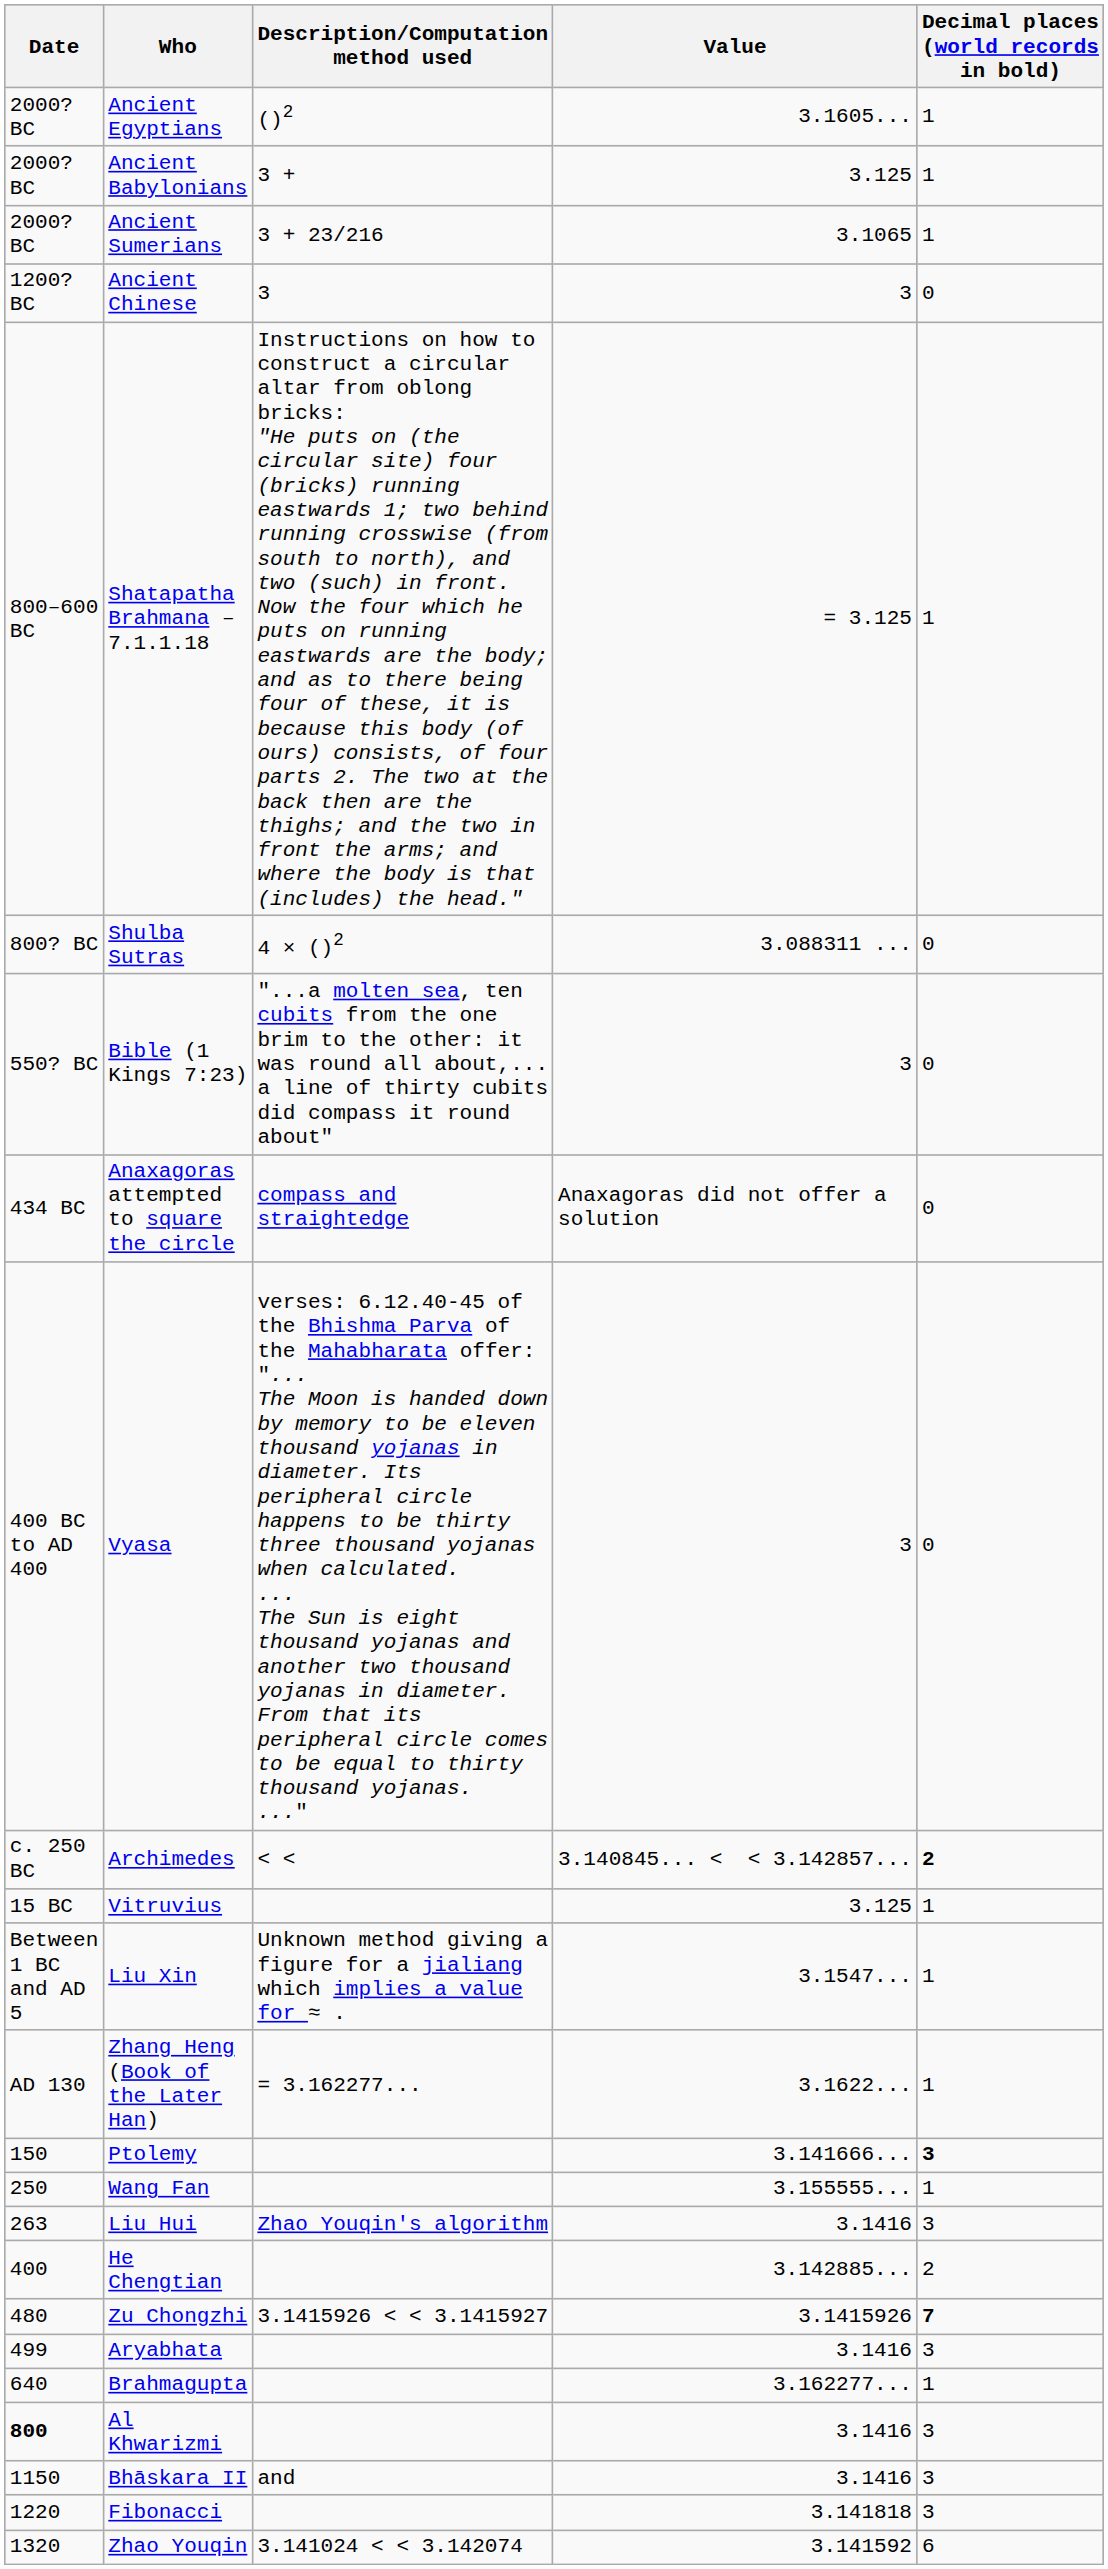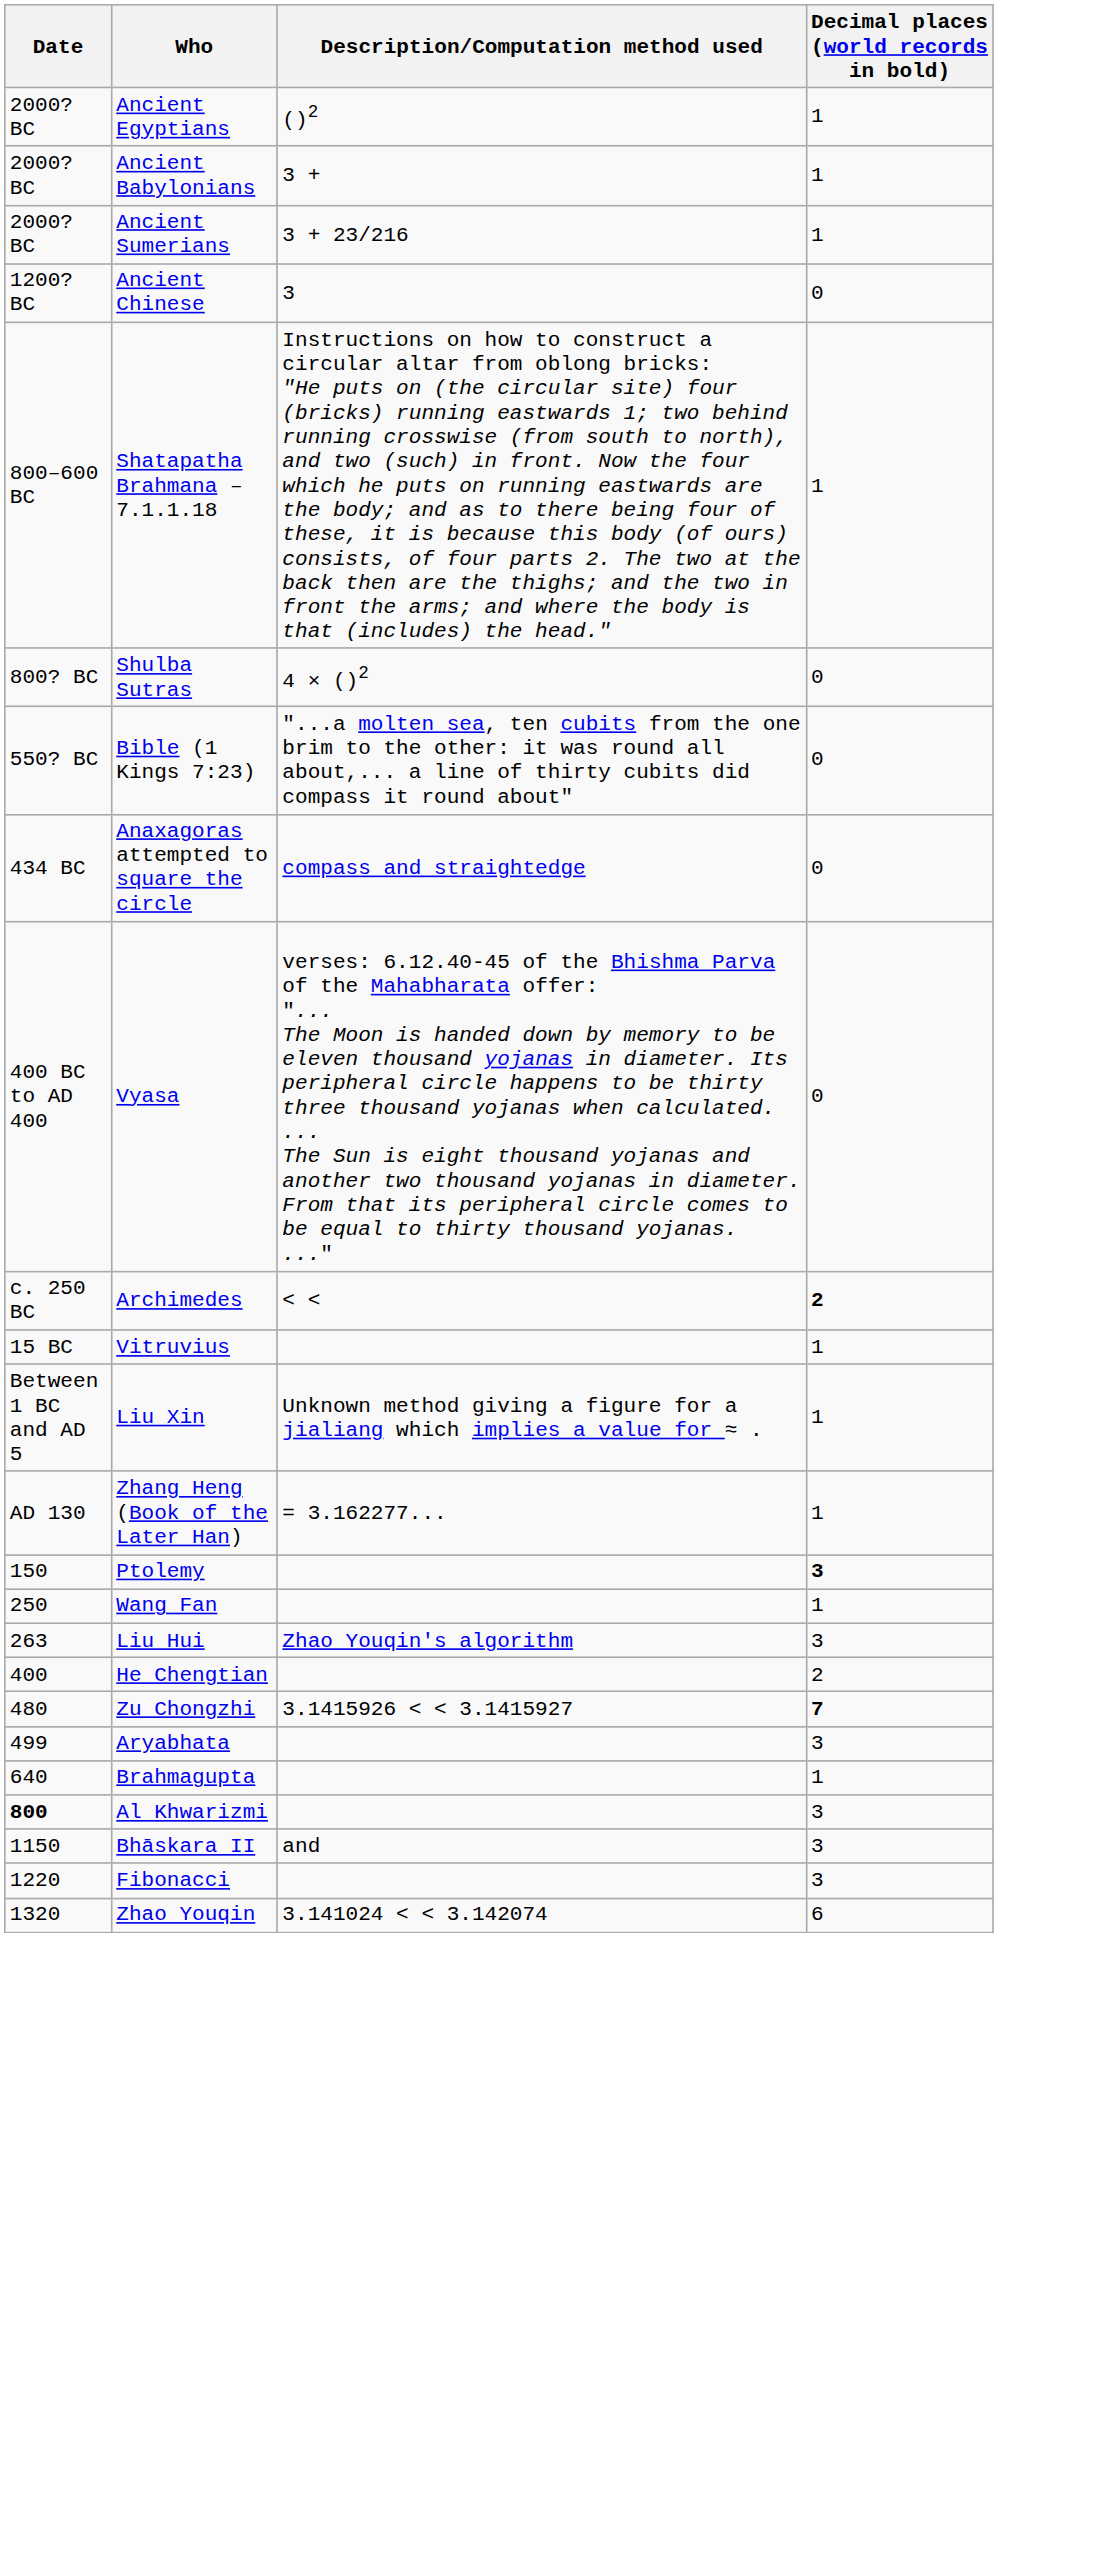- column: (735, 46)
